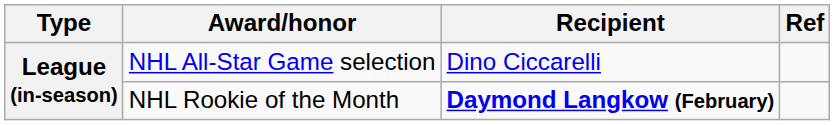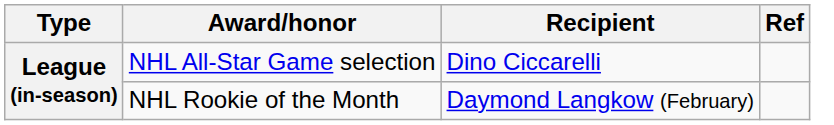(610, 100) bold -> (600, 100) normal
